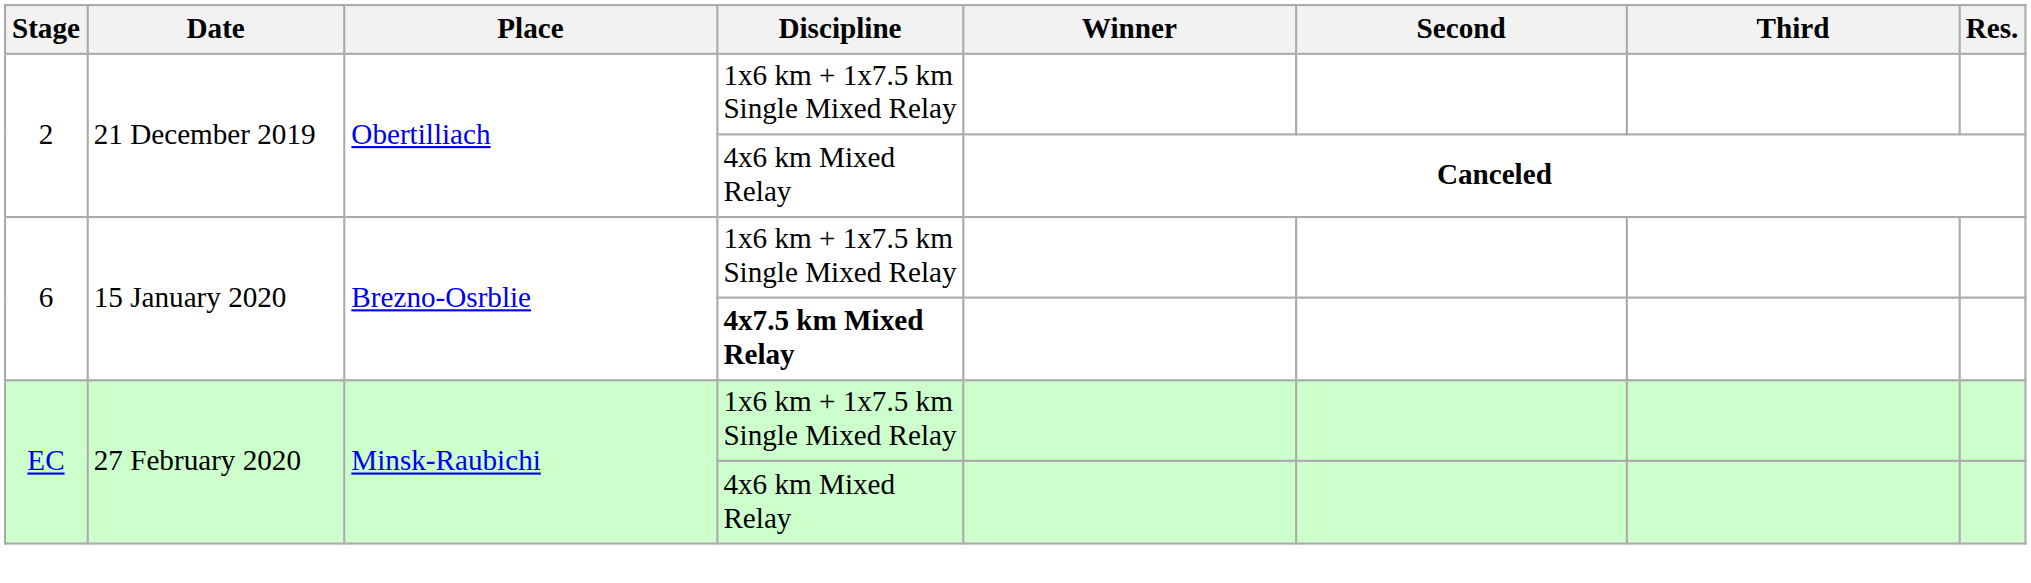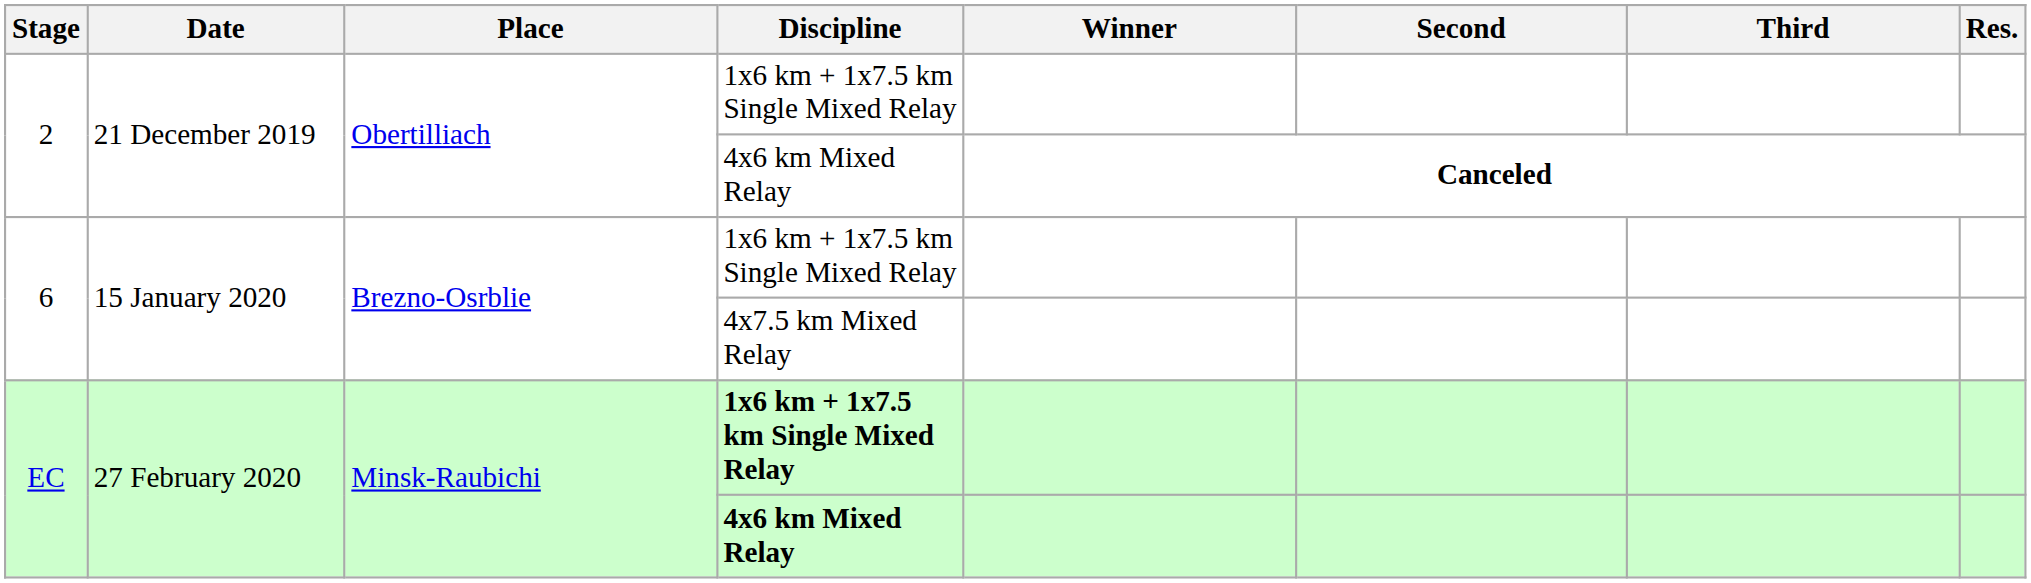(823, 337) bold -> (820, 337) normal
(840, 419) normal -> (829, 436) bold
(809, 500) normal -> (812, 534) bold
